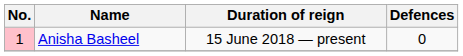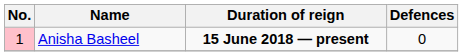(286, 39) normal -> (286, 39) bold
